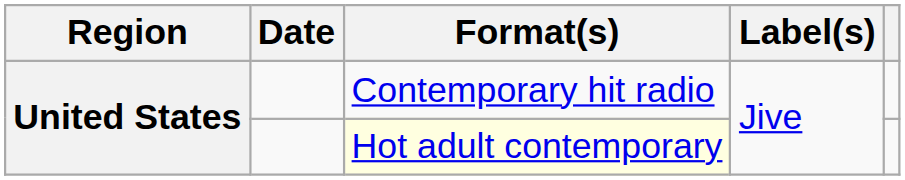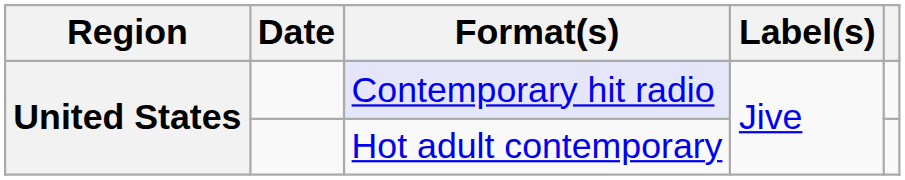(533, 89) no background -> (533, 89) lavender background
(537, 145) lightyellow background -> (537, 145) no background
